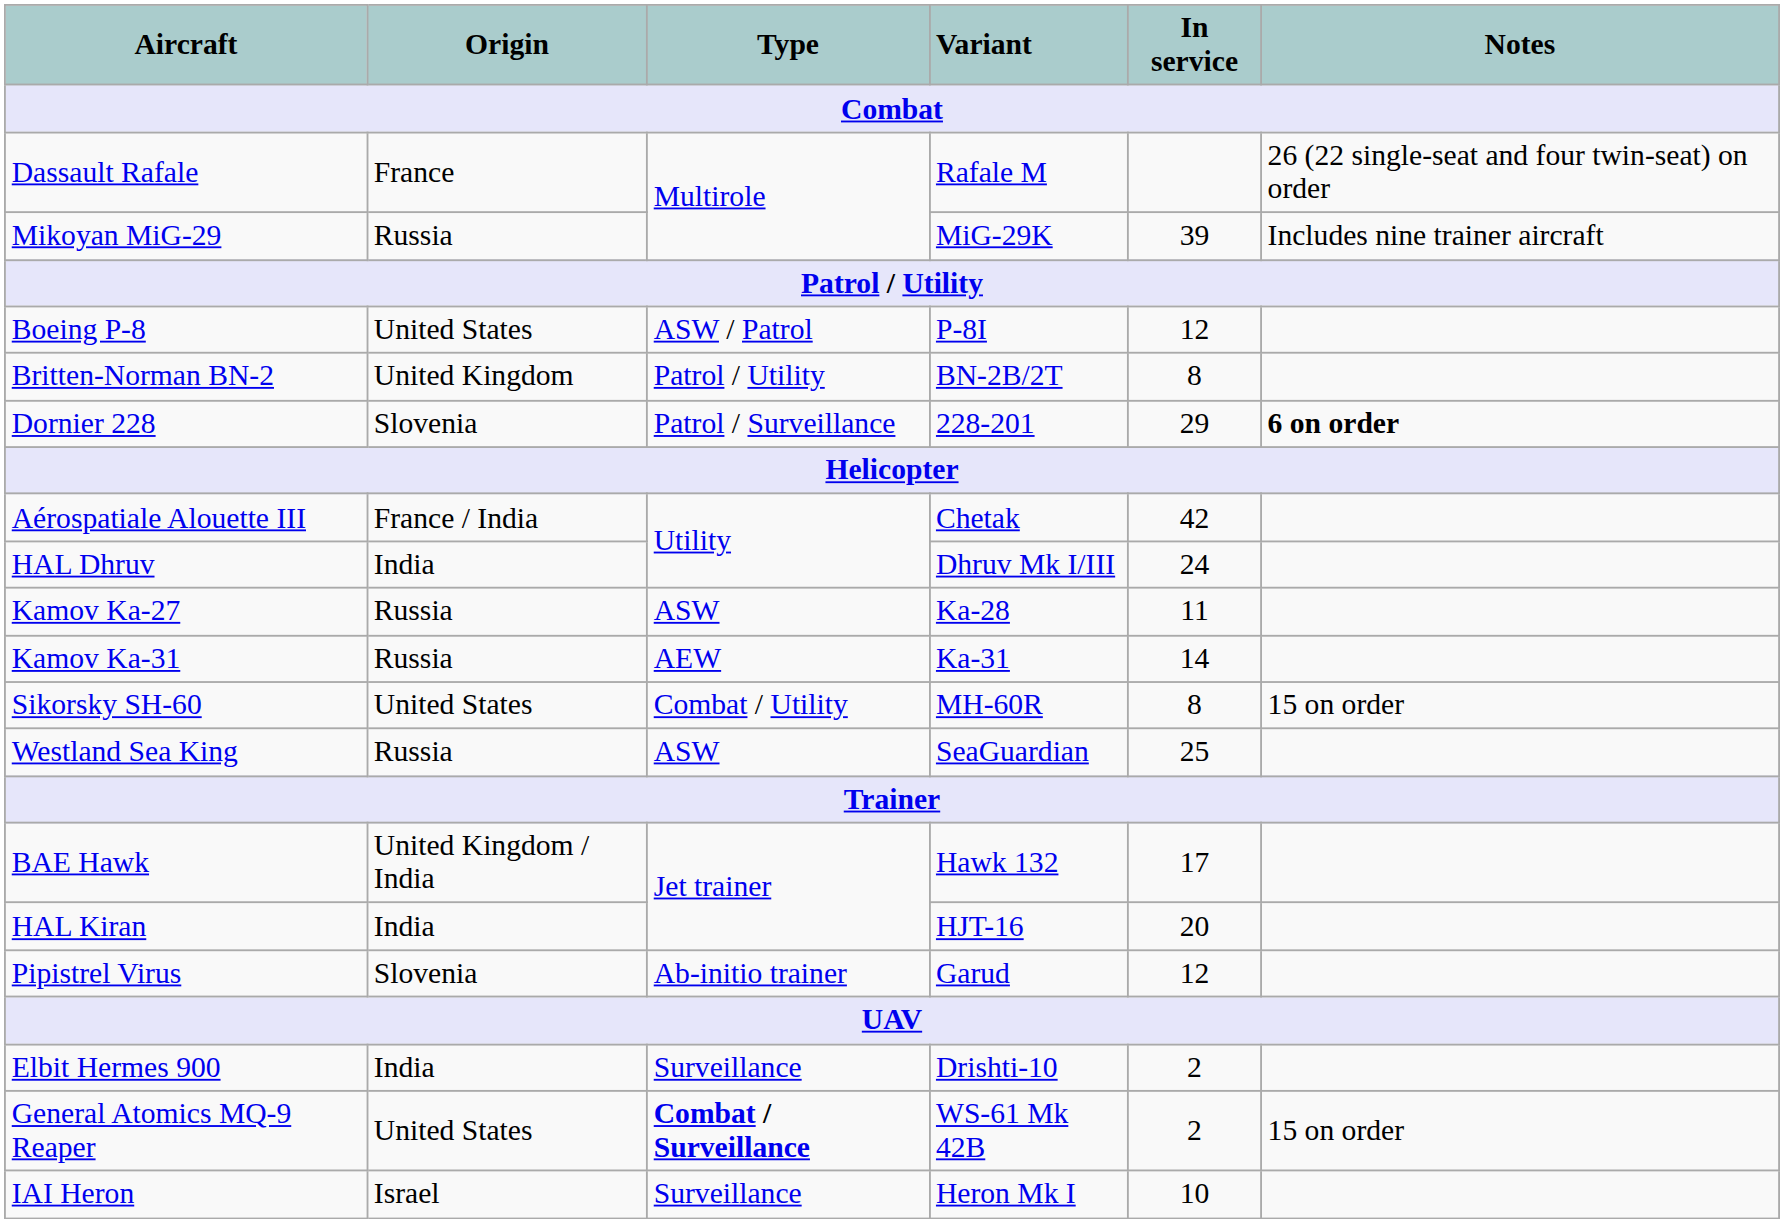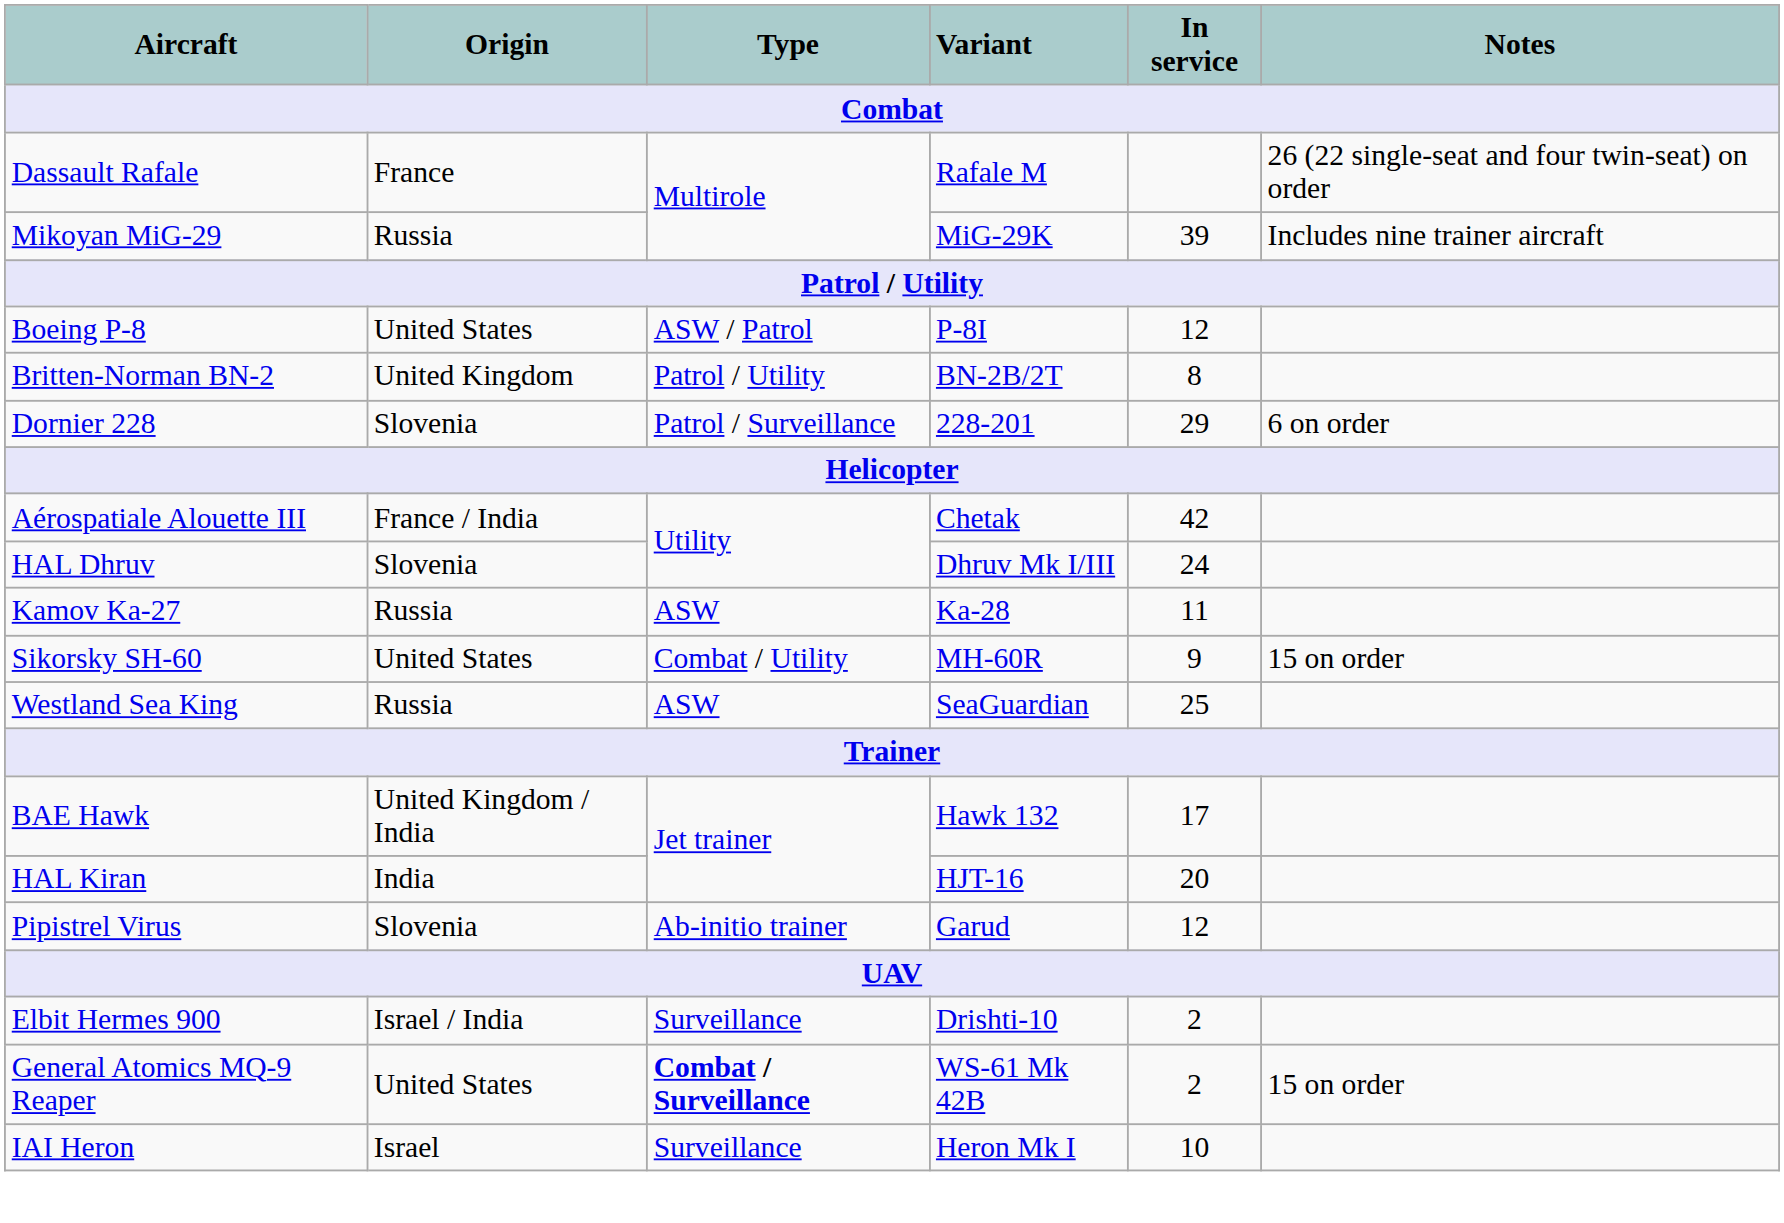(1333, 423) bold -> (1328, 423) normal
(404, 564) India -> (426, 564) Slovenia
- row: (96, 657)
(1194, 704) 8 -> (1194, 657) 9
(404, 1066) India -> (449, 1019) Israel / India
